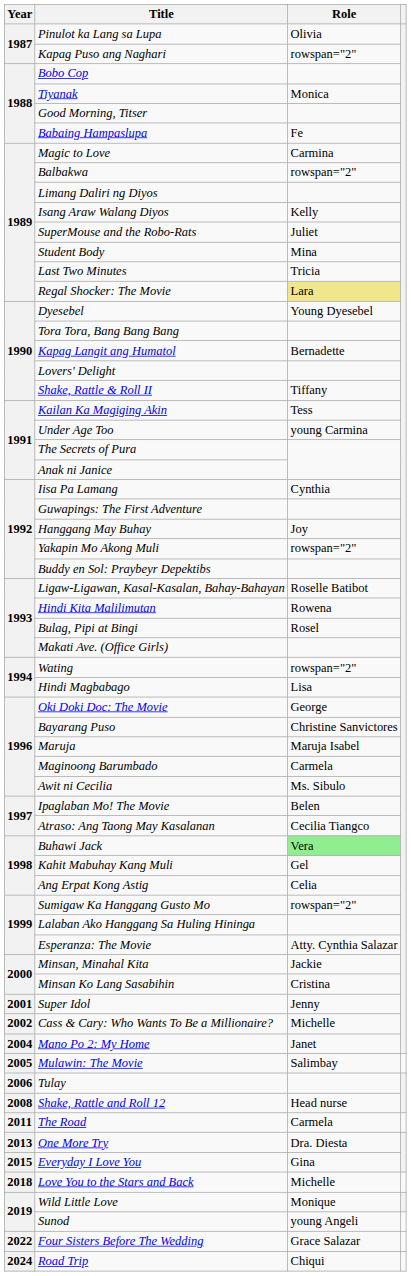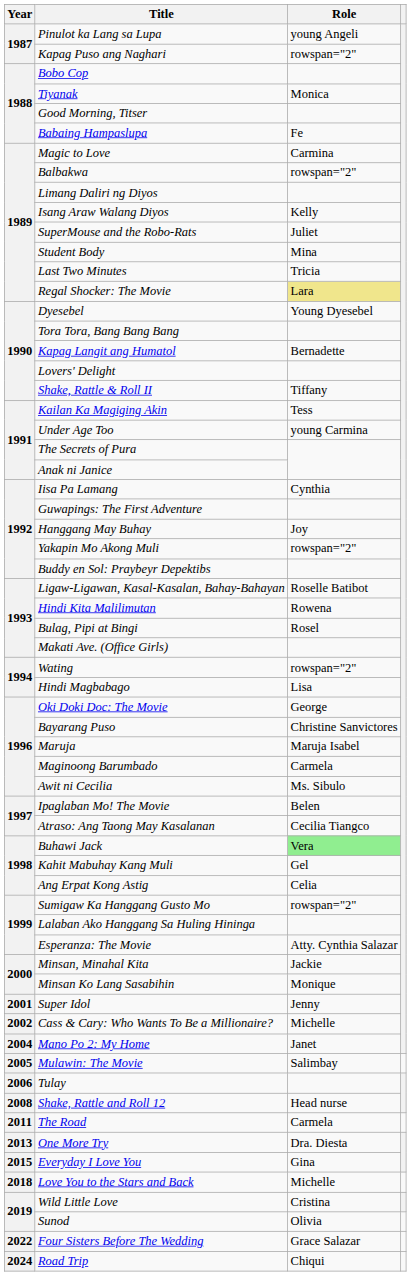(306, 34) Olivia -> (324, 34) young Angeli
(310, 984) Cristina -> (313, 984) Monique
(313, 1201) Monique -> (310, 1201) Cristina
(324, 1221) young Angeli -> (306, 1221) Olivia
